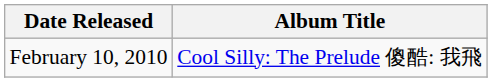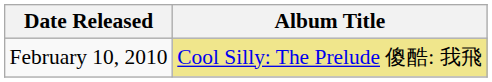(330, 56) no background -> (330, 56) khaki background
